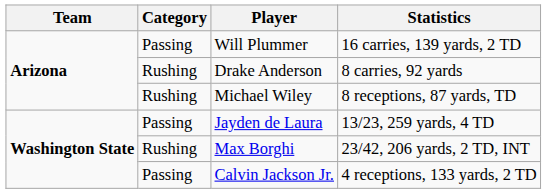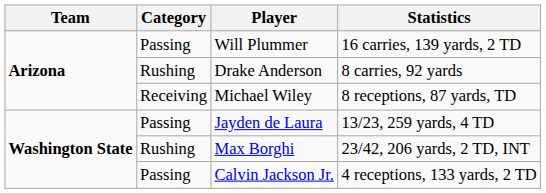(169, 96) Rushing -> (174, 96) Receiving
